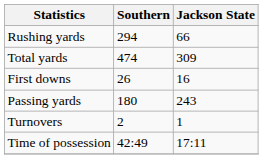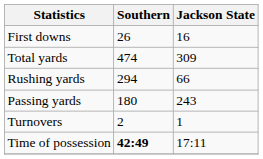rows swapped: (39, 79) <-> (46, 36)
(132, 143) normal -> (133, 143) bold
